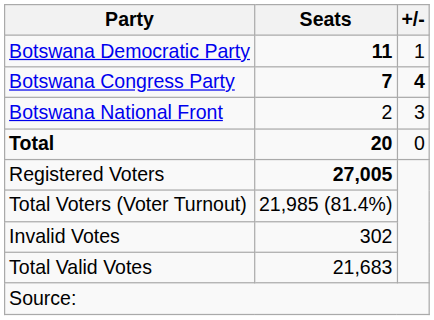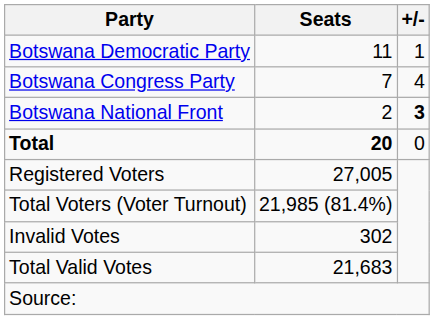(382, 50) bold -> (382, 50) normal
(387, 81) bold -> (387, 81) normal
(419, 81) bold -> (419, 81) normal
(419, 112) normal -> (419, 112) bold
(363, 174) bold -> (363, 174) normal
